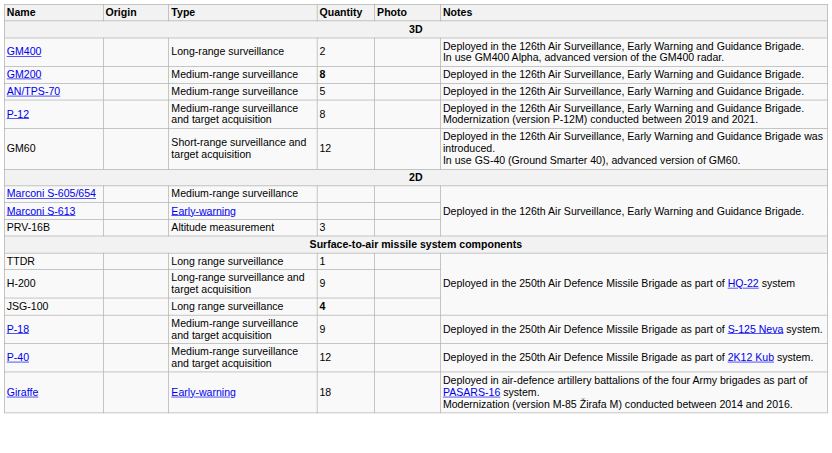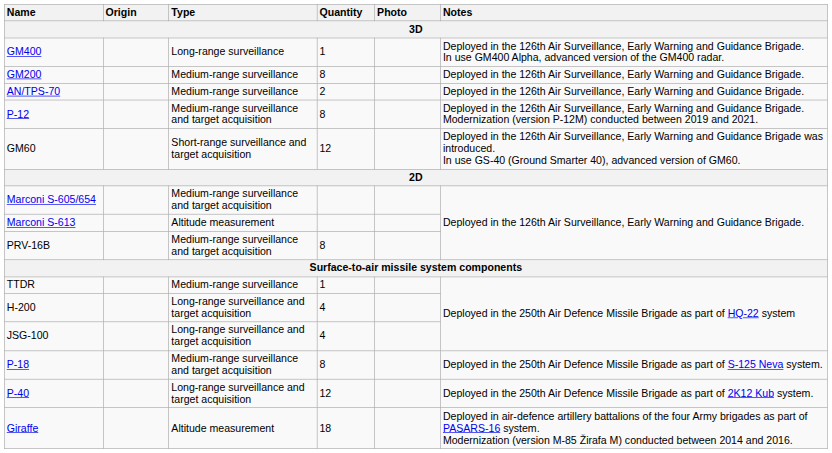(322, 52) 2 -> (322, 52) 1
(322, 74) bold -> (322, 74) normal
(322, 91) 5 -> (322, 91) 2
(235, 194) Medium-range surveillance -> (235, 200) Medium-range surveillance and target acquisition
(204, 211) Early-warning -> (223, 223) Altitude measurement
(223, 227) Altitude measurement -> (235, 245) Medium-range surveillance and target acquisition
(322, 227) 3 -> (322, 245) 8
(227, 261) Long range surveillance -> (235, 285) Medium-range surveillance
(322, 284) 9 -> (322, 307) 4
(227, 306) Long range surveillance -> (238, 336) Long-range surveillance and target acquisition
(322, 306) bold -> (322, 336) normal
(322, 329) 9 -> (322, 365) 8
(235, 358) Medium-range surveillance and target acquisition -> (238, 393) Long-range surveillance and target acquisition
(204, 392) Early-warning -> (223, 428) Altitude measurement
